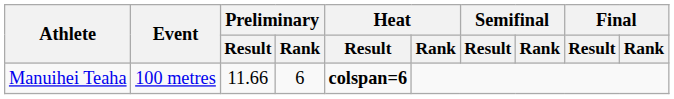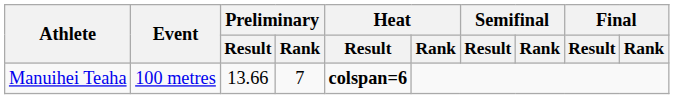(248, 78) 11.66 -> (248, 78) 13.66
(300, 78) 6 -> (300, 78) 7
